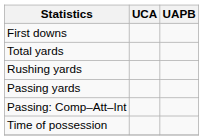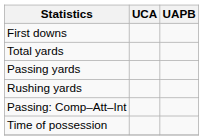rows swapped: (44, 70) <-> (44, 88)
